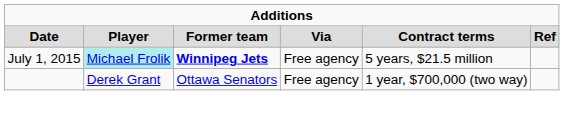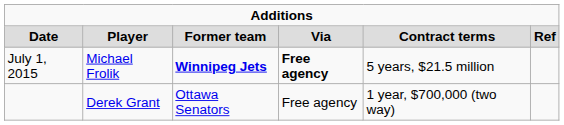(129, 58) paleturquoise background -> (109, 66) no background
(321, 58) normal -> (305, 66) bold
